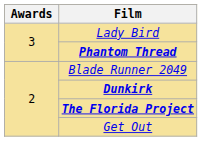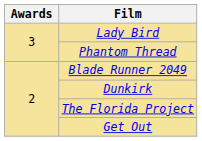(128, 52) bold -> (128, 52) normal
(128, 89) bold -> (128, 89) normal
(128, 108) bold -> (128, 108) normal
